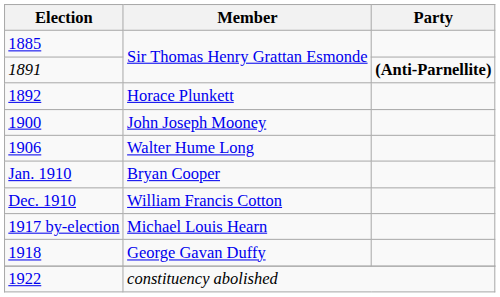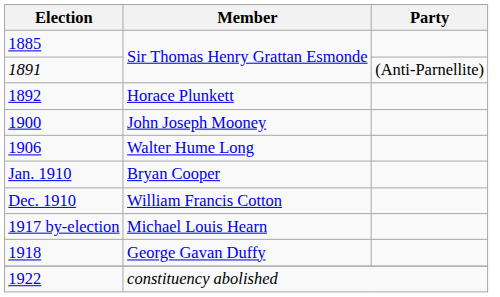(433, 69) bold -> (430, 69) normal
